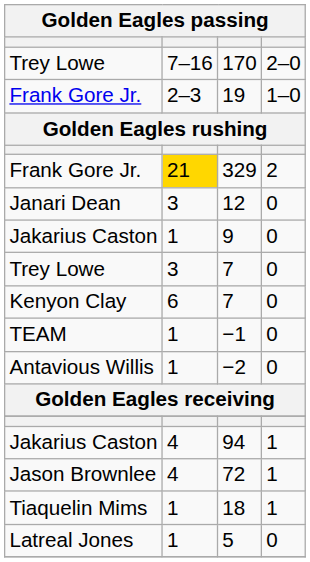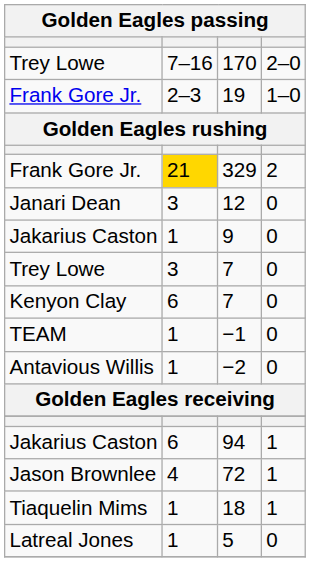(173, 442) 4 -> (173, 442) 6
